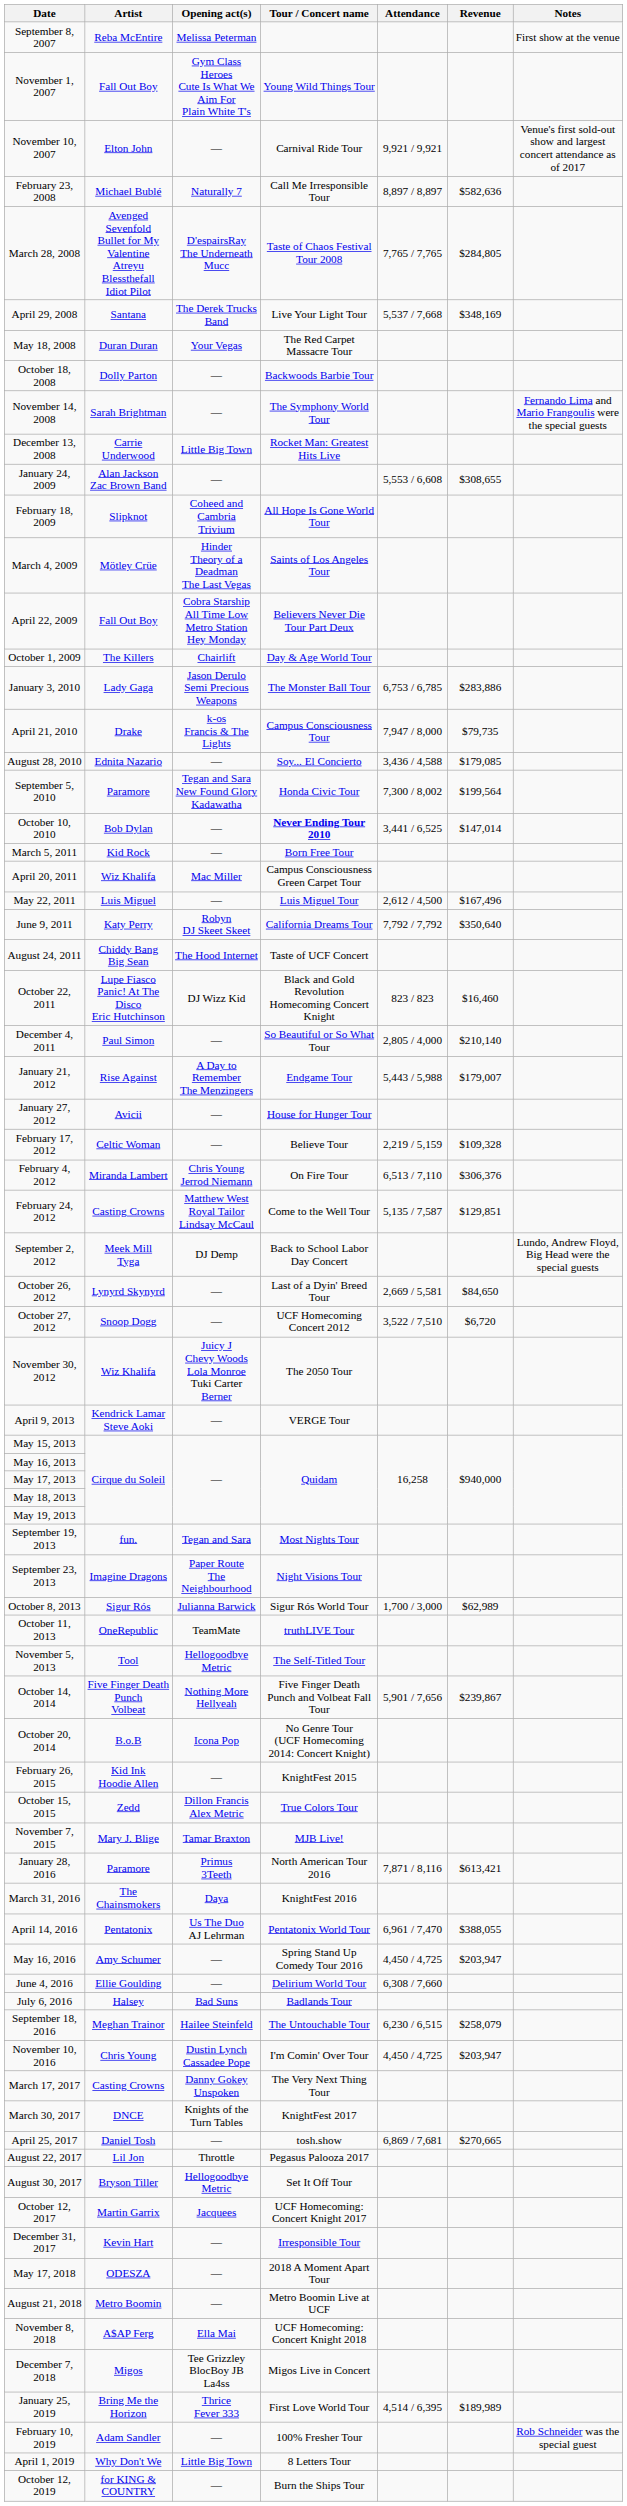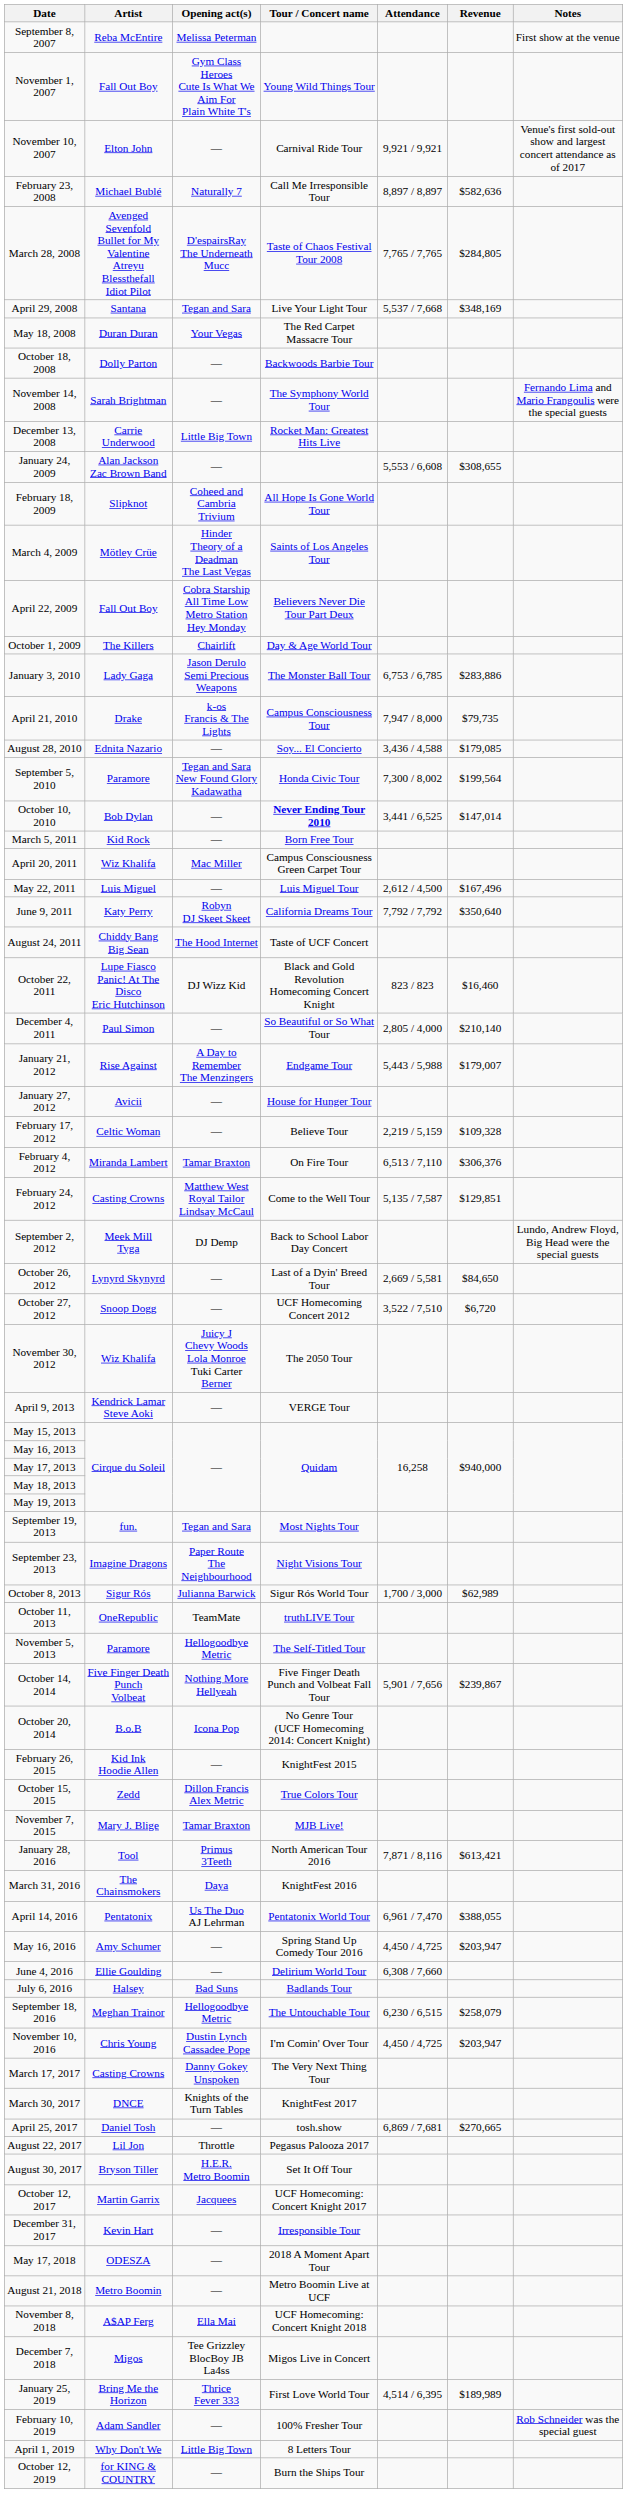(216, 315) The Derek Trucks Band -> (216, 308) Tegan and Sara
(216, 1175) Chris Young Jerrod Niemann -> (216, 1162) Tamar Braxton
(128, 1660) Tool -> (128, 1648) Paramore
(128, 1868) Paramore -> (128, 1855) Tool
(216, 2025) Hailee Steinfeld -> (216, 2012) Hellogoodbye Metric
(216, 2182) Hellogoodbye Metric -> (216, 2169) H.E.R. Metro Boomin
